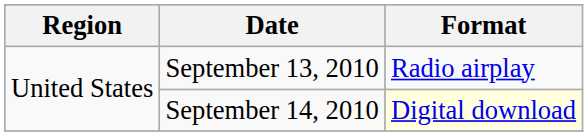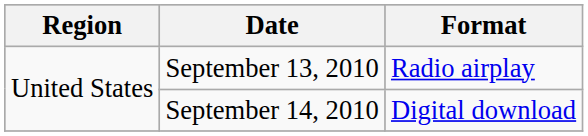(484, 109) lightyellow background -> (484, 109) no background
